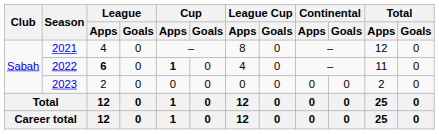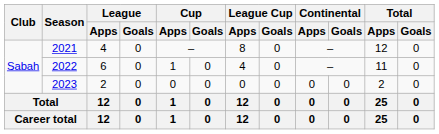(103, 66) bold -> (103, 66) normal
(173, 66) bold -> (173, 66) normal
